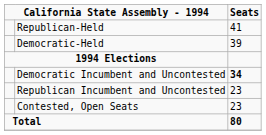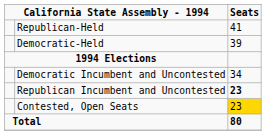(236, 75) bold -> (236, 75) normal
(236, 91) normal -> (236, 91) bold
(236, 106) no background -> (236, 106) gold background
